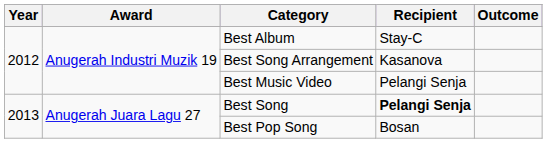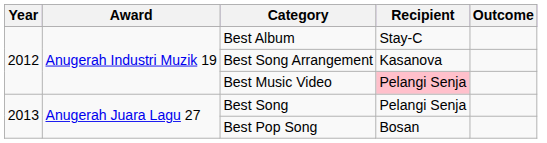(423, 82) no background -> (423, 82) pink background
(425, 104) bold -> (423, 104) normal
